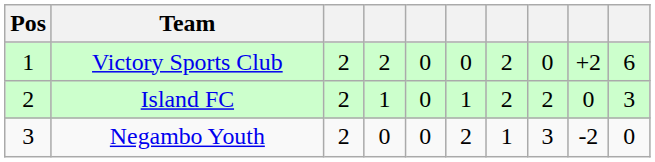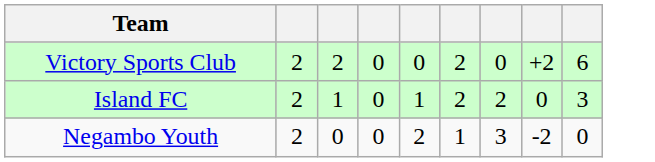- column: (28, 23)
